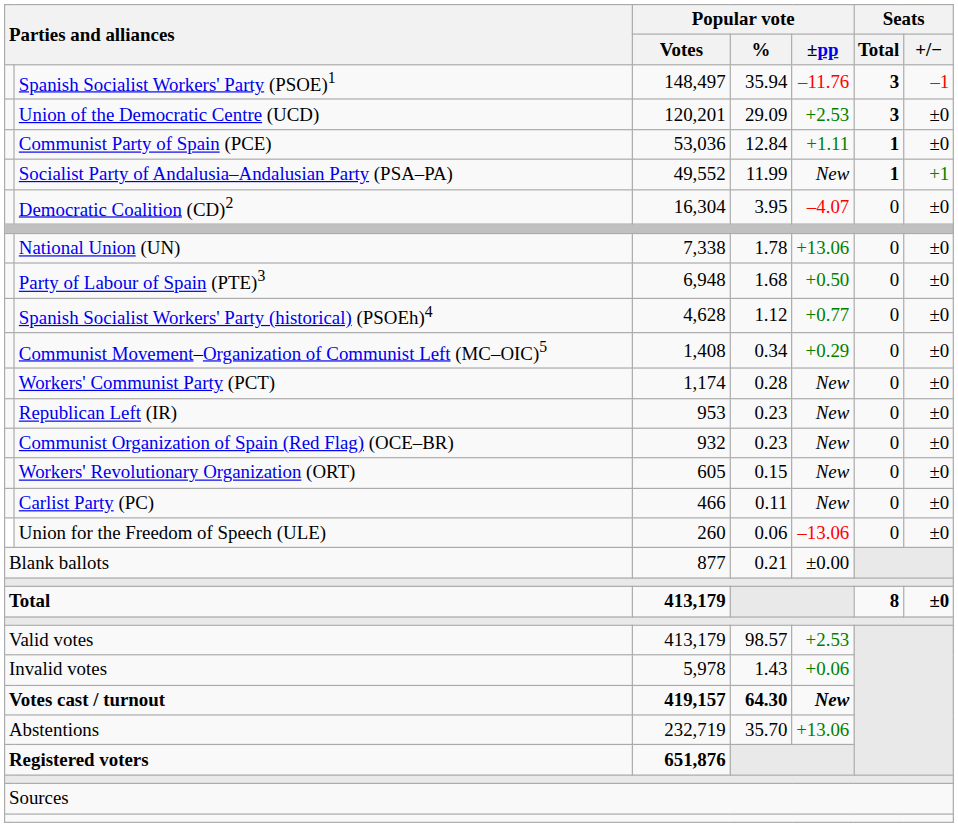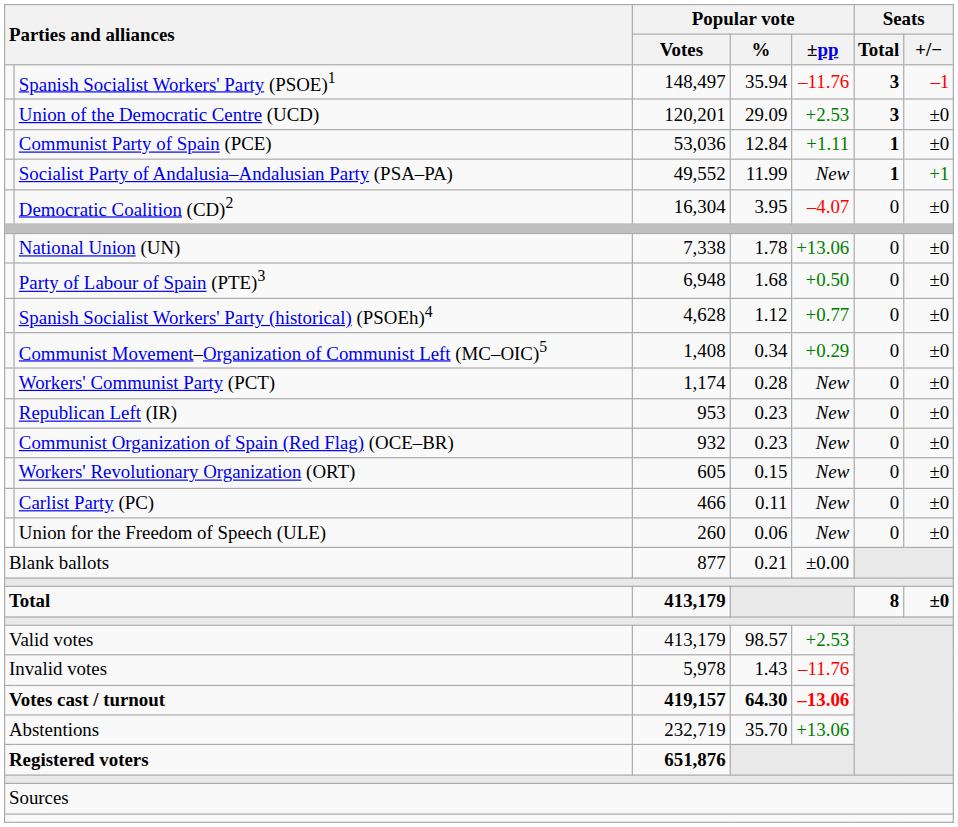(823, 532) –13.06 -> (832, 532) New
(827, 669) +0.06 -> (824, 669) –11.76
(832, 699) New -> (823, 699) –13.06
